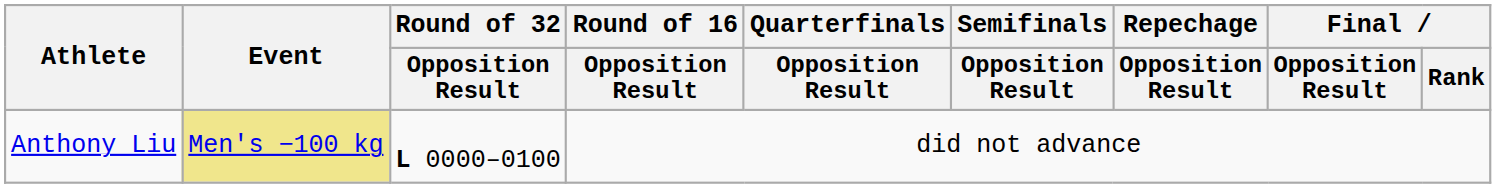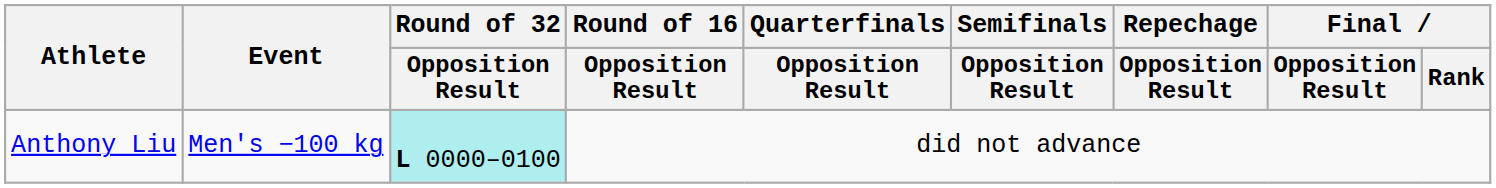(286, 146) khaki background -> (286, 146) no background
(478, 161) no background -> (478, 161) paleturquoise background
